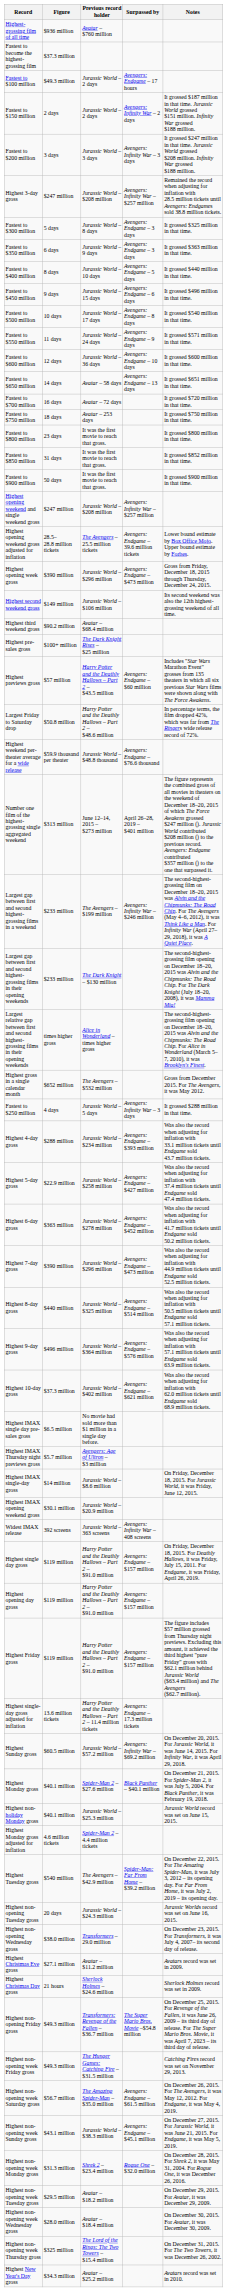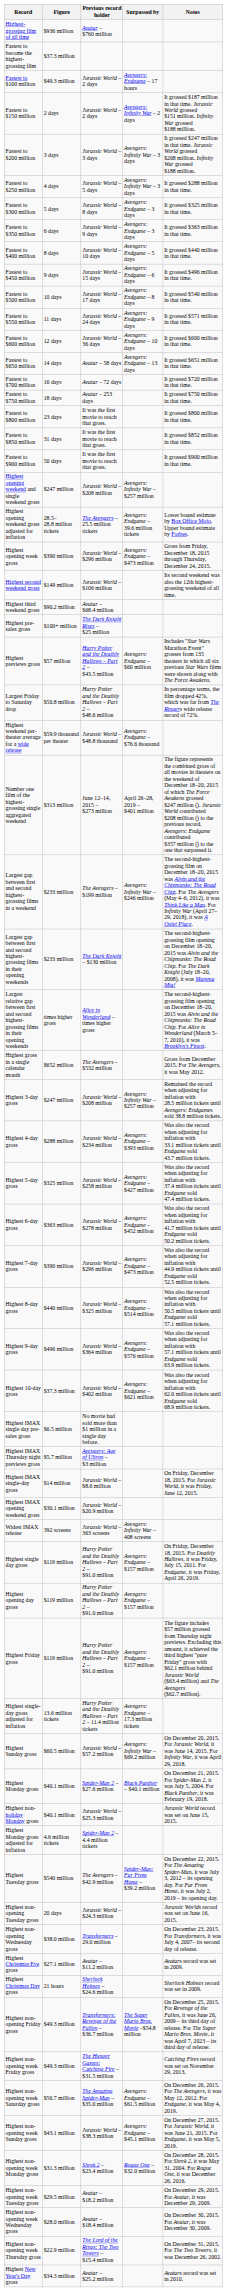rows swapped: (20, 1110) <-> (22, 196)
(59, 1183) $22.9 million -> (58, 1183) $325 million
(58, 2250) $325 million -> (59, 2250) $22.9 million
